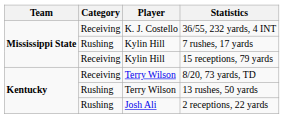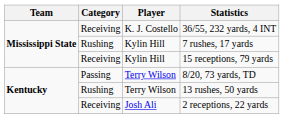(101, 74) Receiving -> (96, 74) Passing
(97, 105) Rushing -> (101, 105) Receiving
